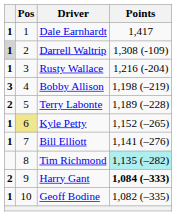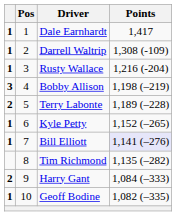(10, 50) lightgrey background -> (10, 50) no background
(26, 123) khaki background -> (26, 123) no background
(141, 141) no background -> (141, 141) lavender background
(141, 160) paleturquoise background -> (141, 160) no background
(141, 178) bold -> (141, 178) normal
